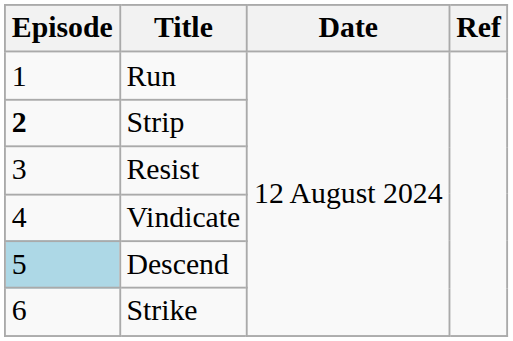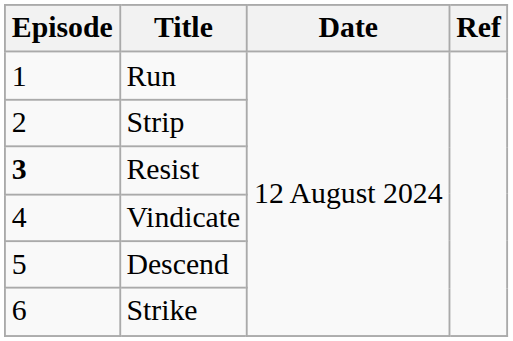(19, 122) bold -> (19, 122) normal
(19, 169) normal -> (19, 169) bold
(19, 264) lightblue background -> (19, 264) no background
